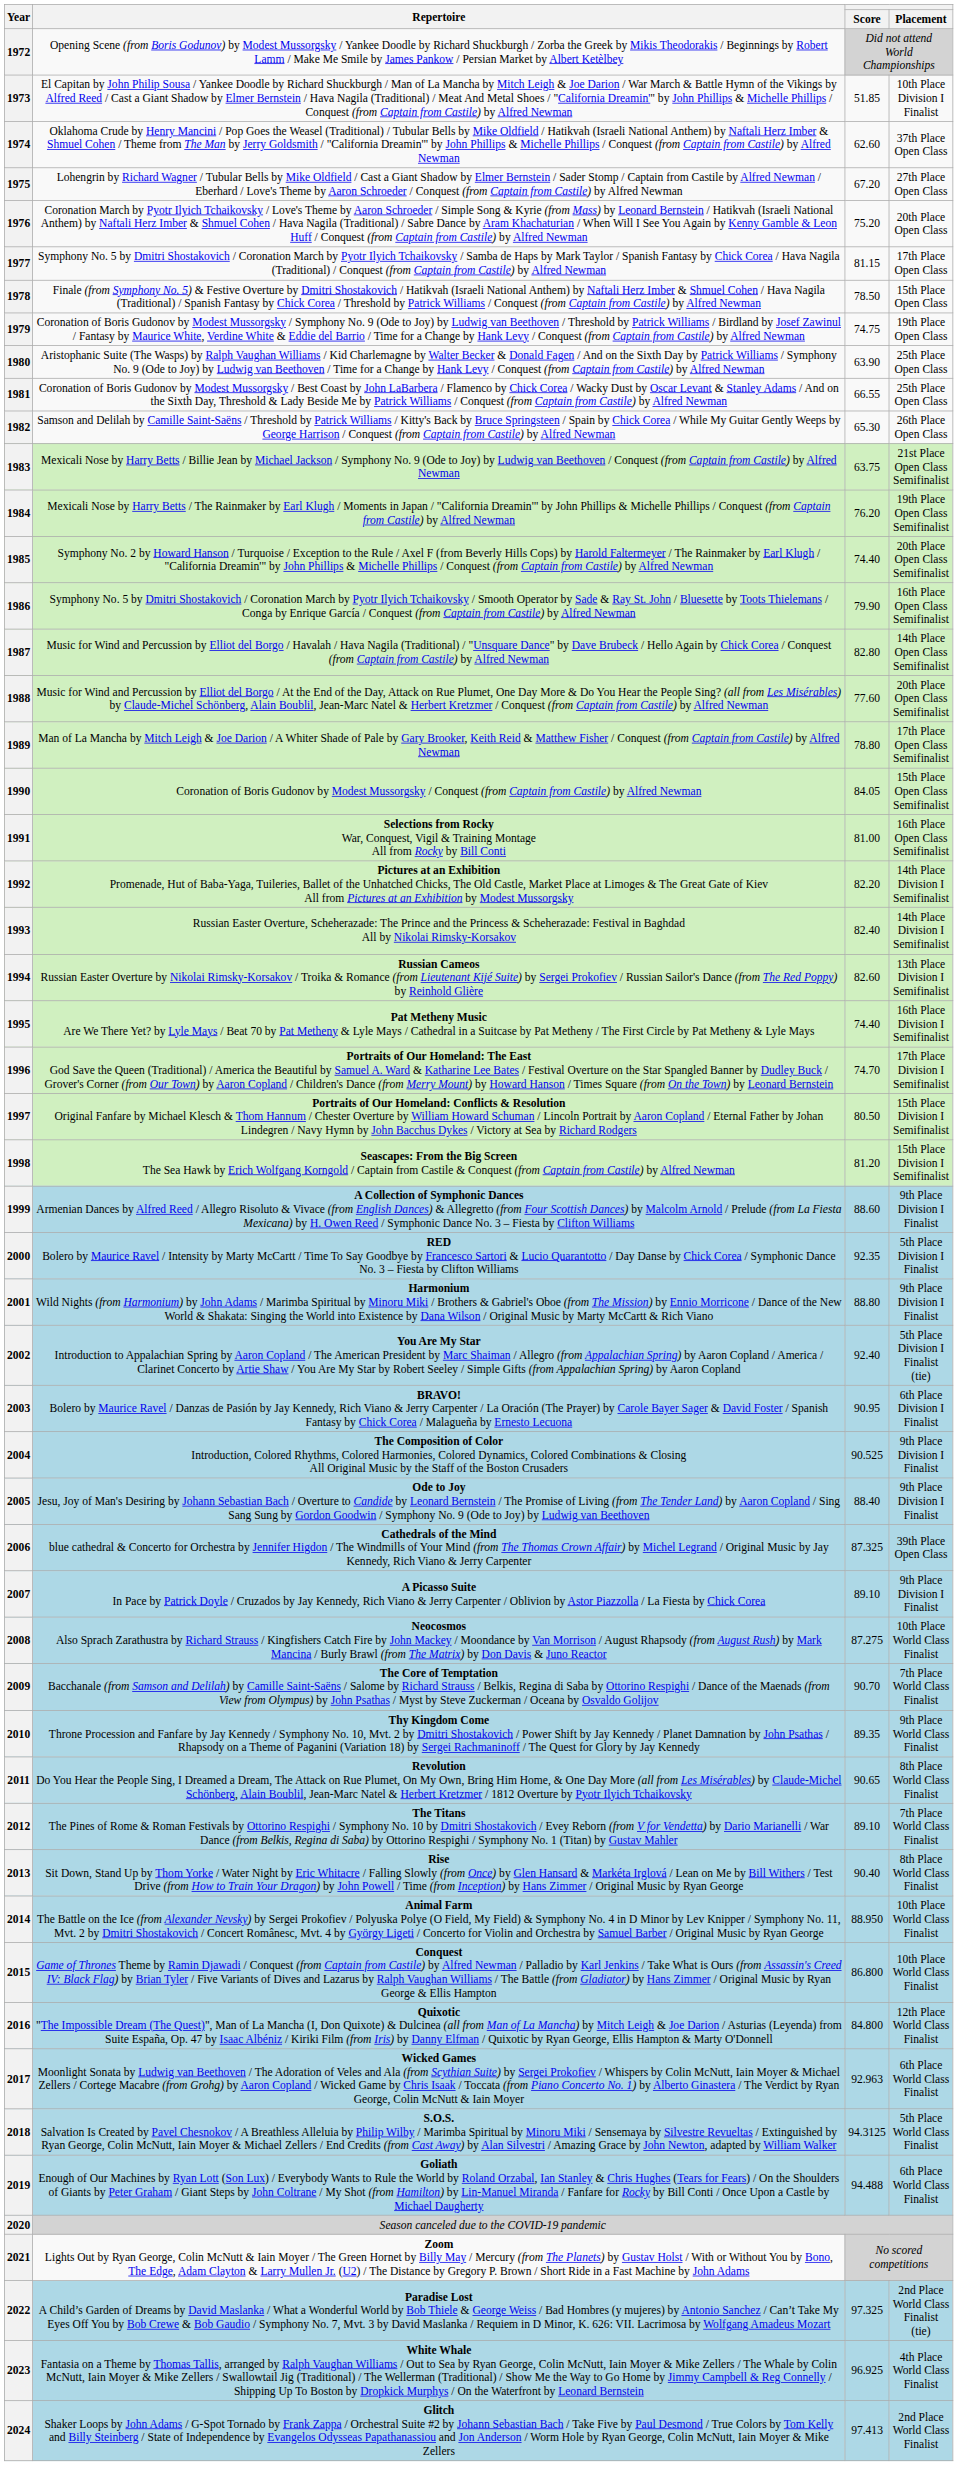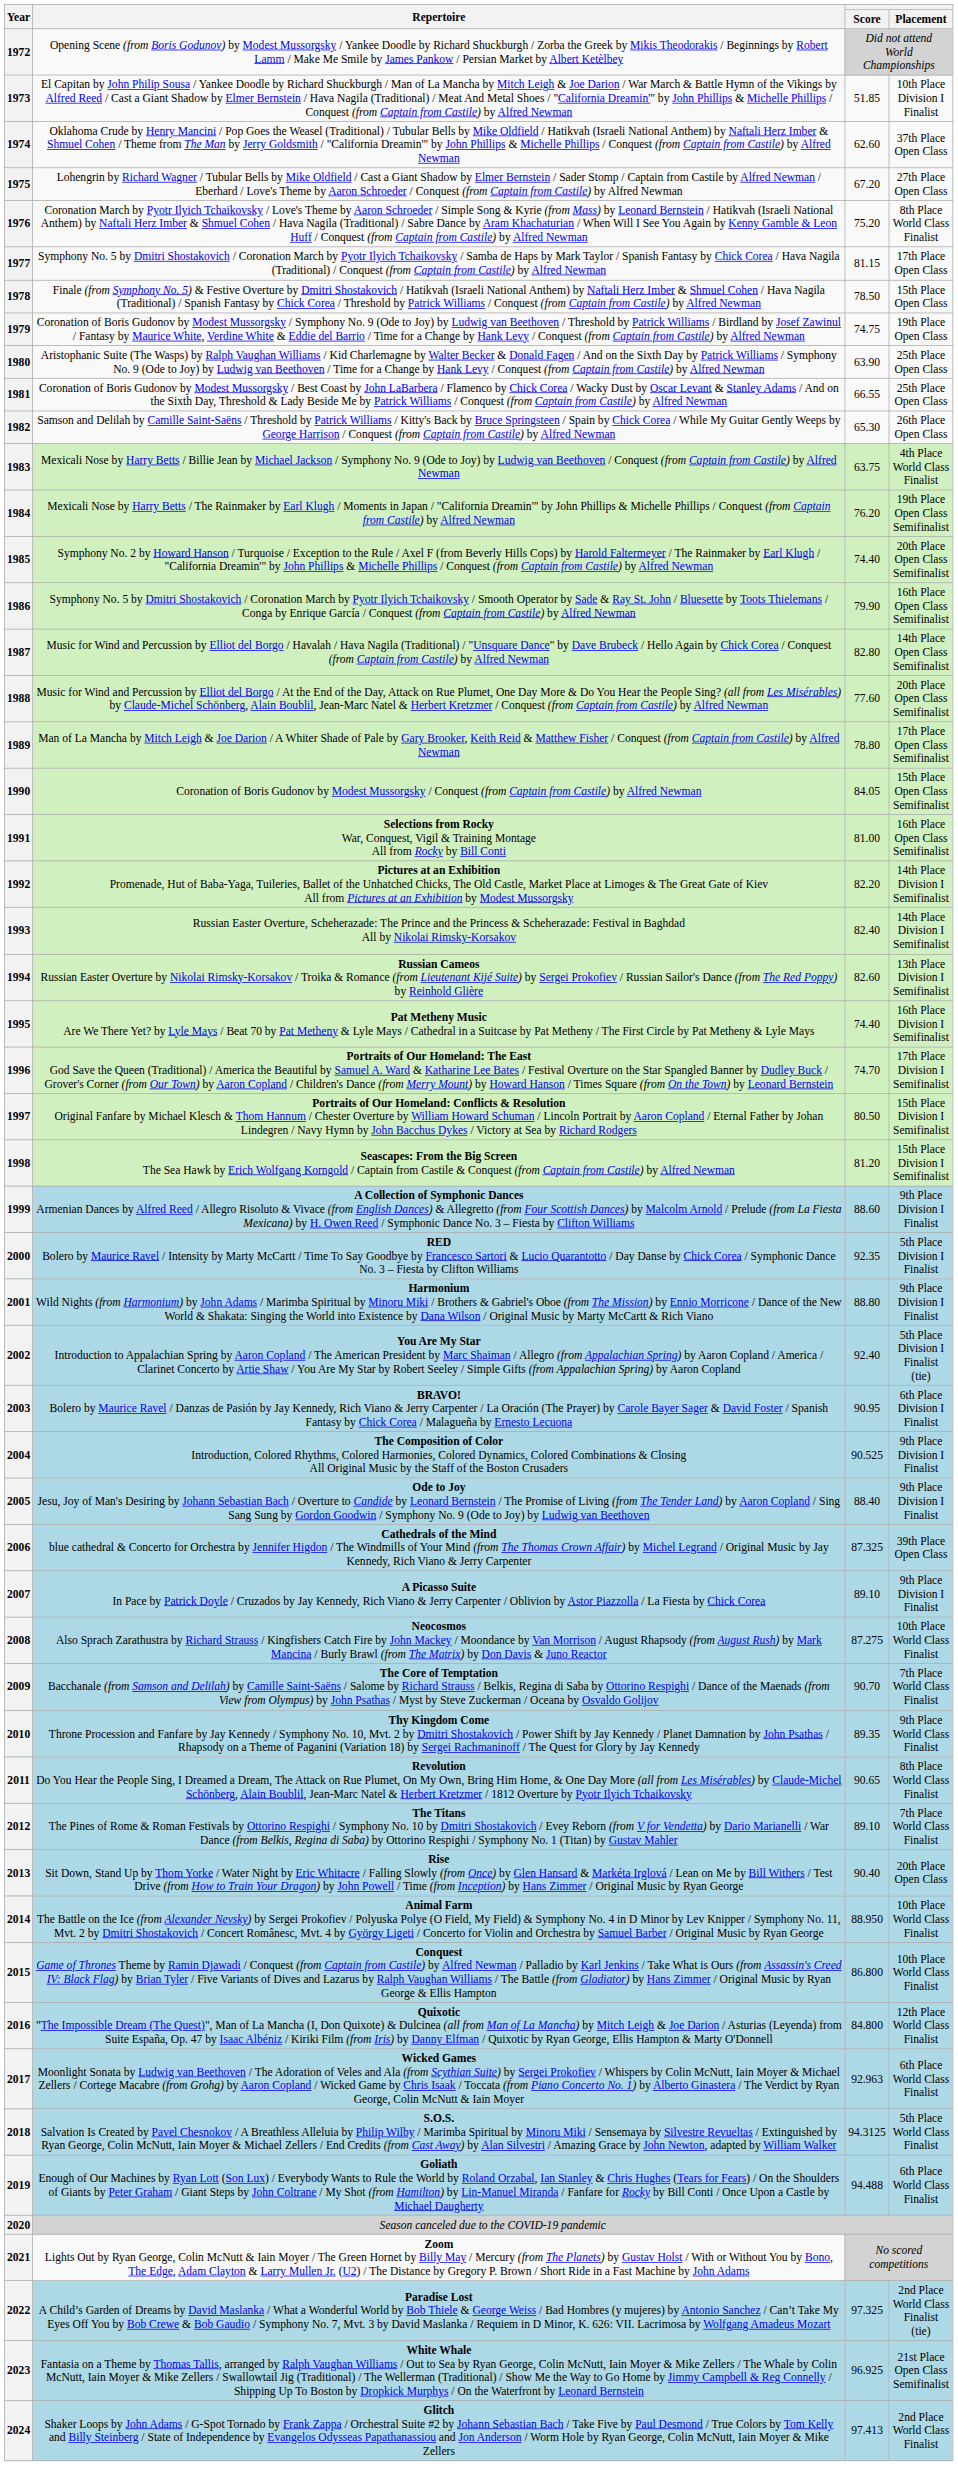(921, 224) 20th Place Open Class -> (921, 224) 8th Place World Class Finalist
(921, 467) 21st Place Open Class Semifinalist -> (921, 467) 4th Place World Class Finalist
(921, 1872) 8th Place World Class Finalist -> (921, 1872) 20th Place Open Class
(921, 2371) 4th Place World Class Finalist -> (921, 2371) 21st Place Open Class Semifinalist
